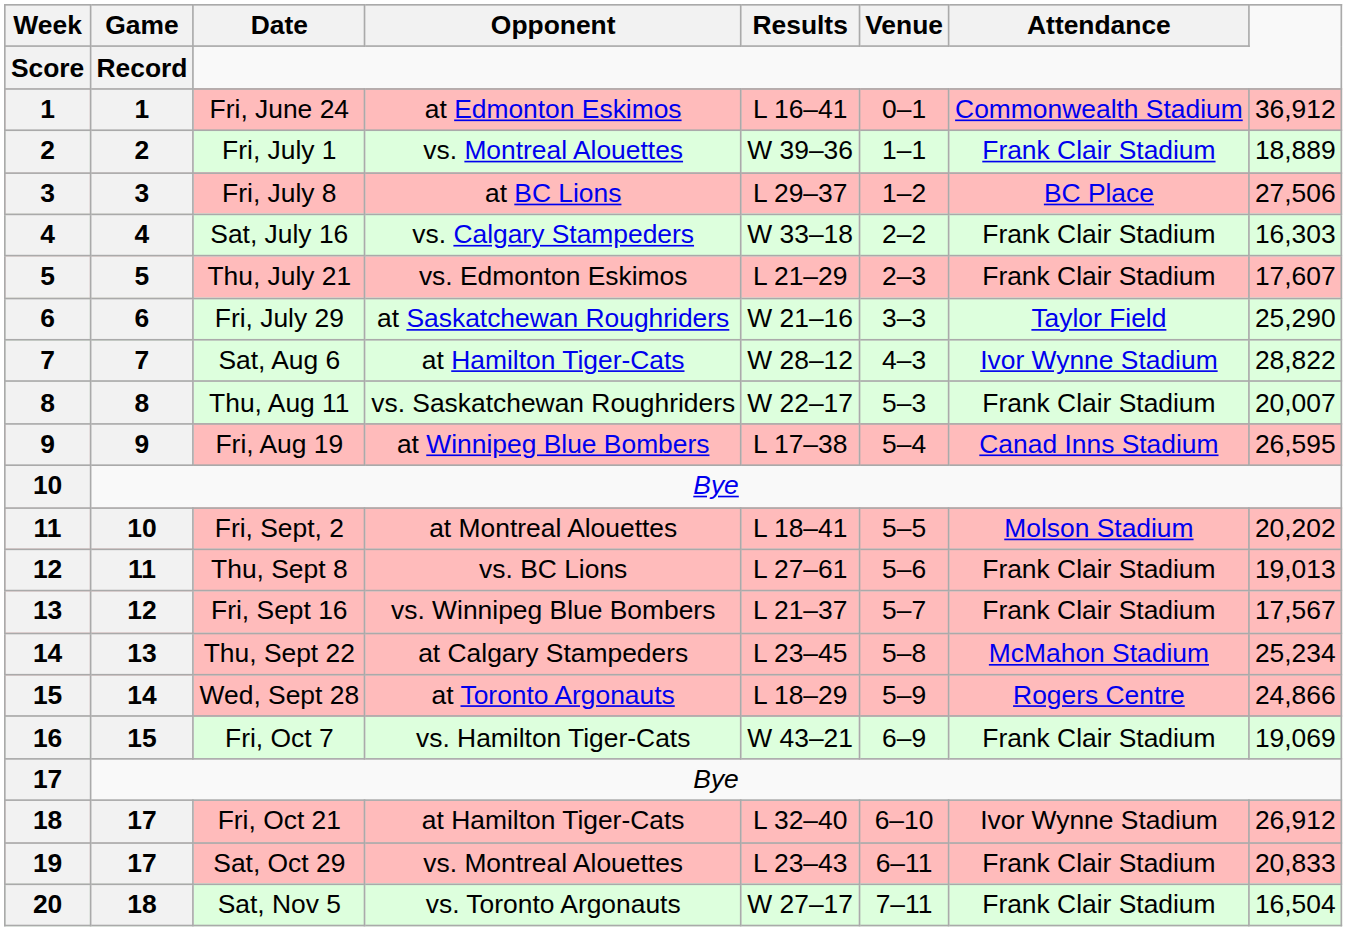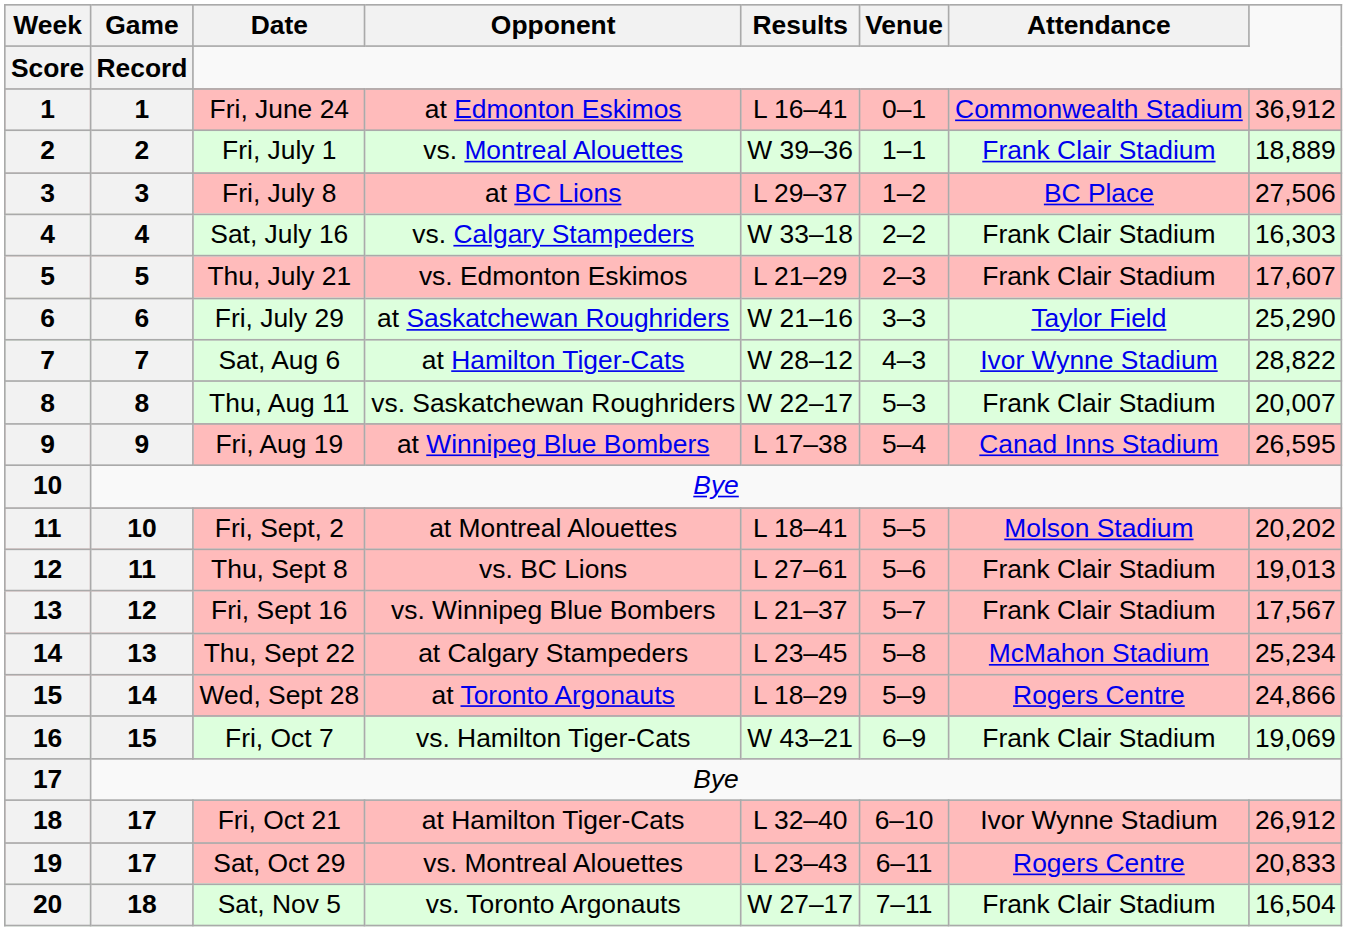(1099, 862) Frank Clair Stadium -> (1099, 862) Rogers Centre
